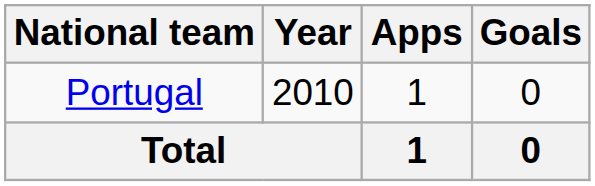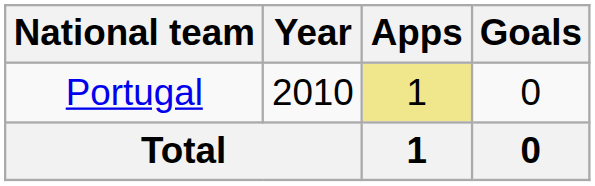(417, 92) no background -> (417, 92) khaki background
